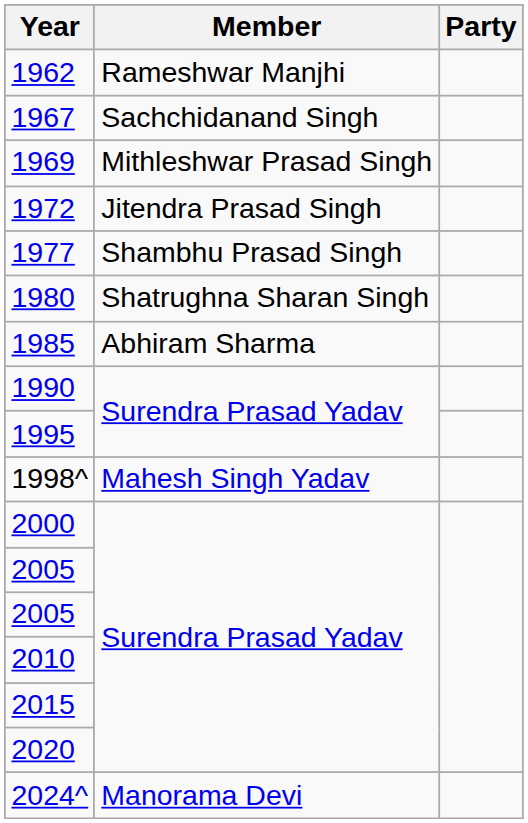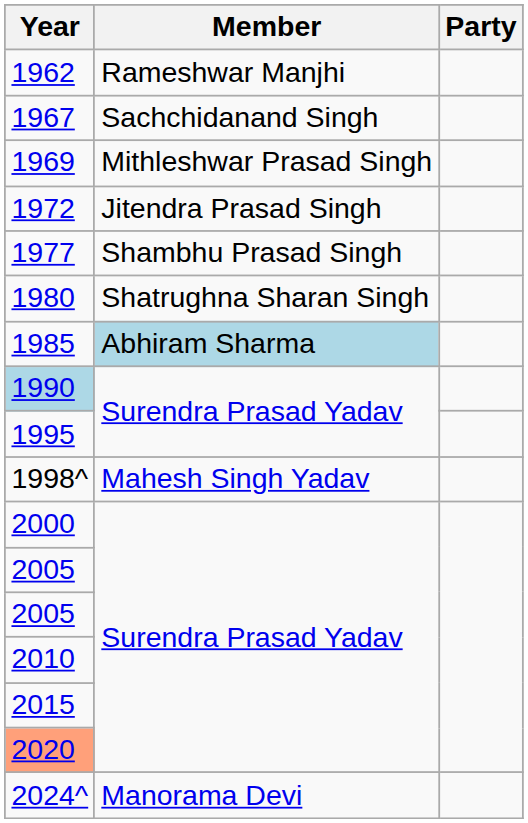(208, 343) no background -> (208, 343) lightblue background
(43, 388) no background -> (43, 388) lightblue background
(43, 749) no background -> (43, 749) lightsalmon background
